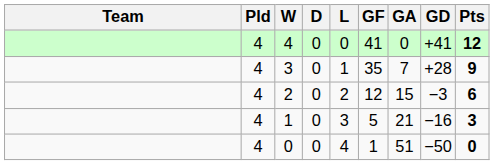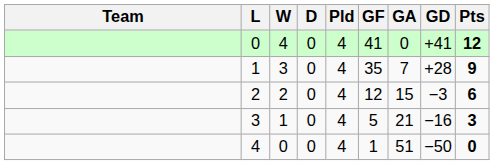columns swapped: (258, 17) <-> (344, 17)
